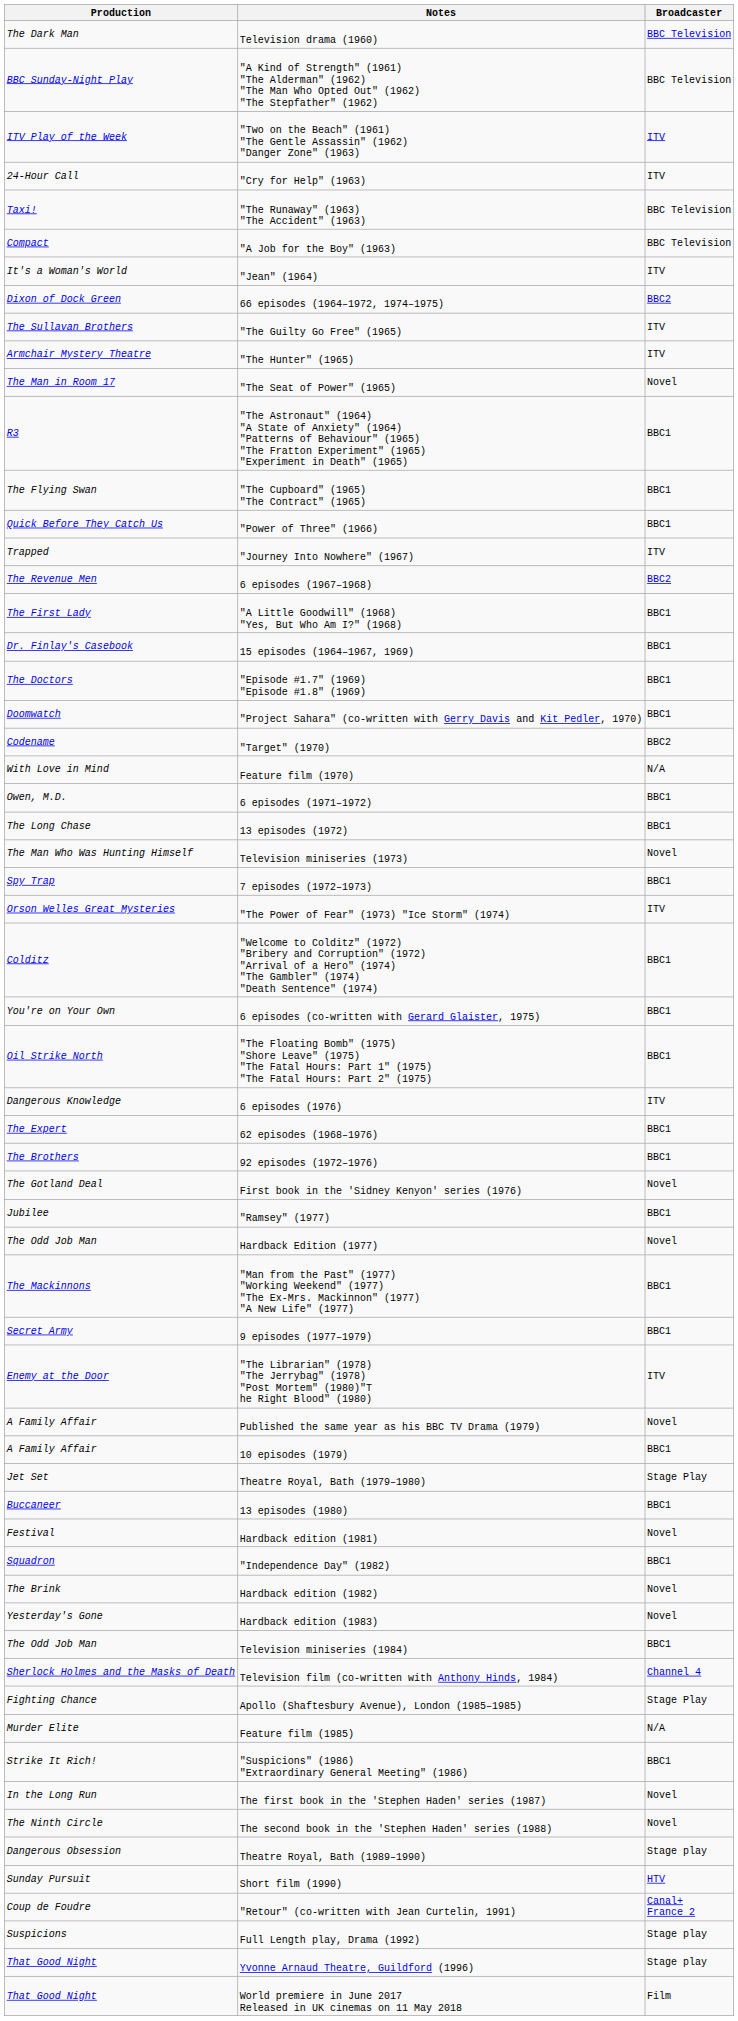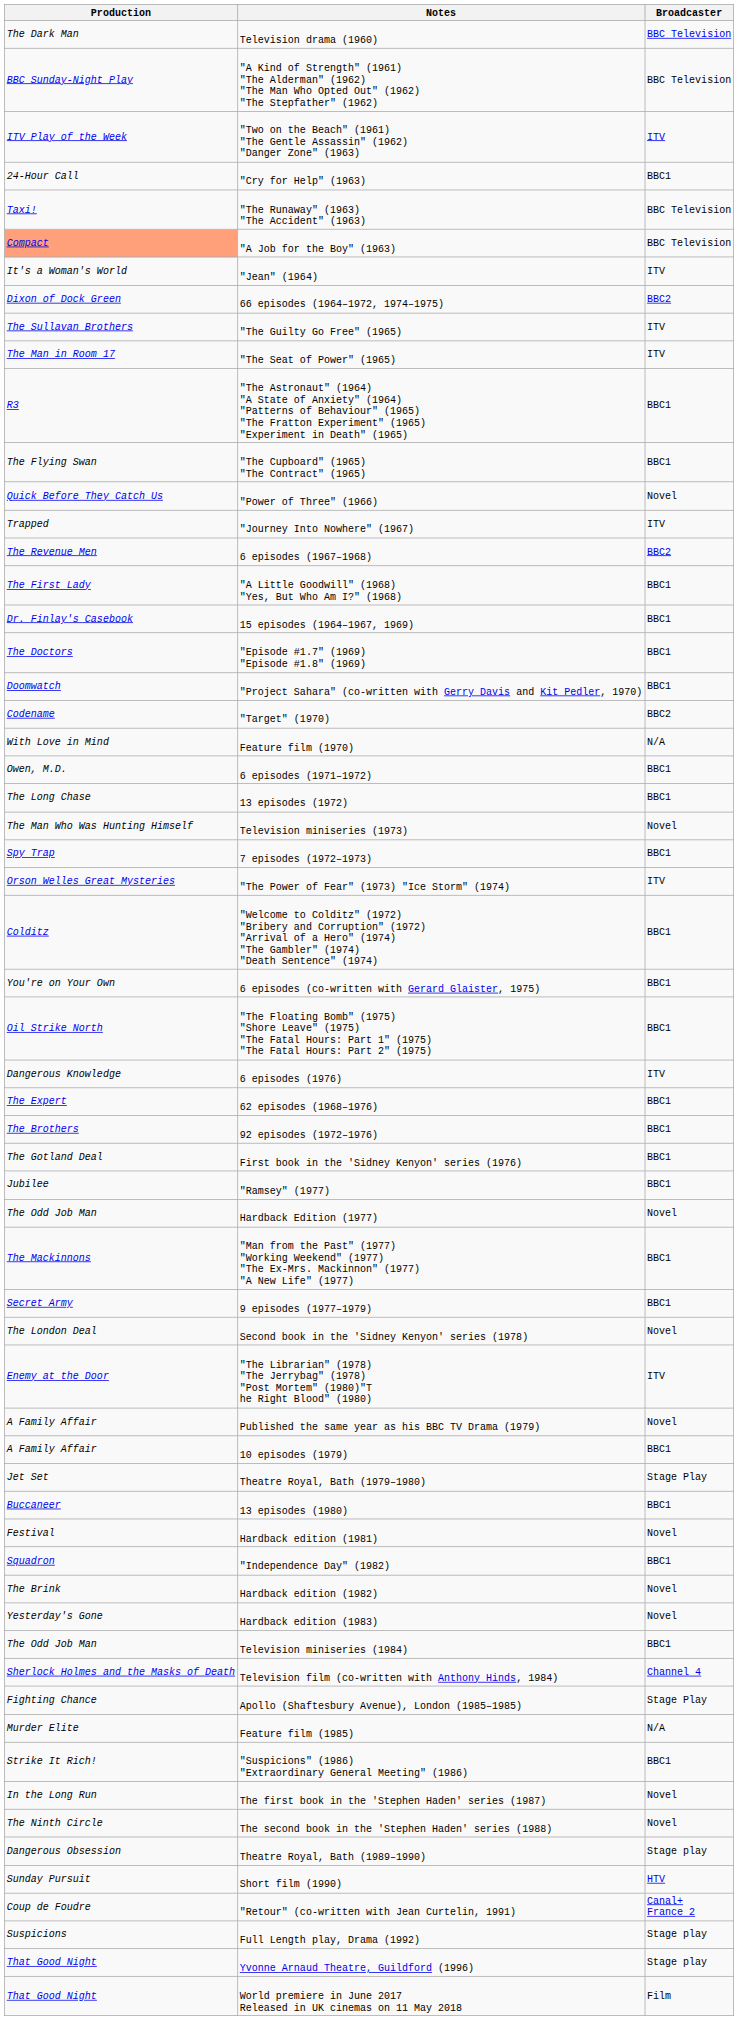(656, 176) ITV -> (659, 176) BBC1
(28, 243) no background -> (28, 243) lightsalmon background
- row: (297, 360)
(662, 383) Novel -> (656, 355) ITV
(659, 524) BBC1 -> (662, 496) Novel
(662, 1185) Novel -> (659, 1157) BBC1
+ row: (384, 1337)
